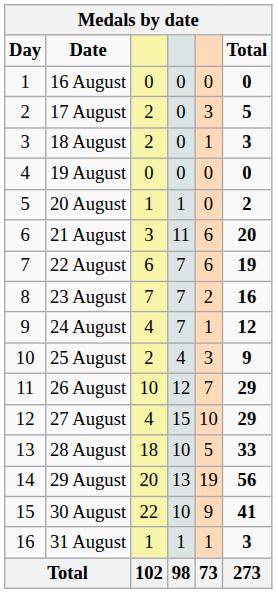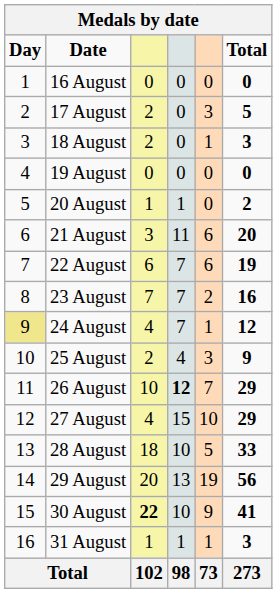(25, 326) no background -> (25, 326) khaki background
(181, 388) normal -> (181, 388) bold
(149, 511) normal -> (149, 511) bold
